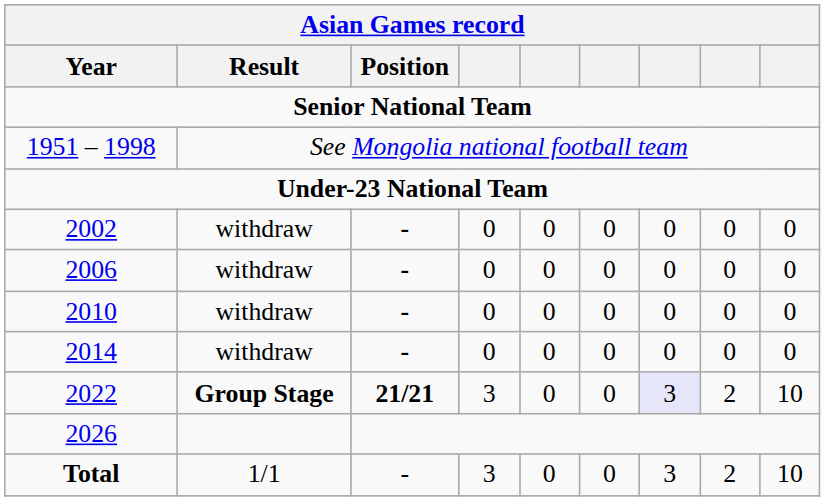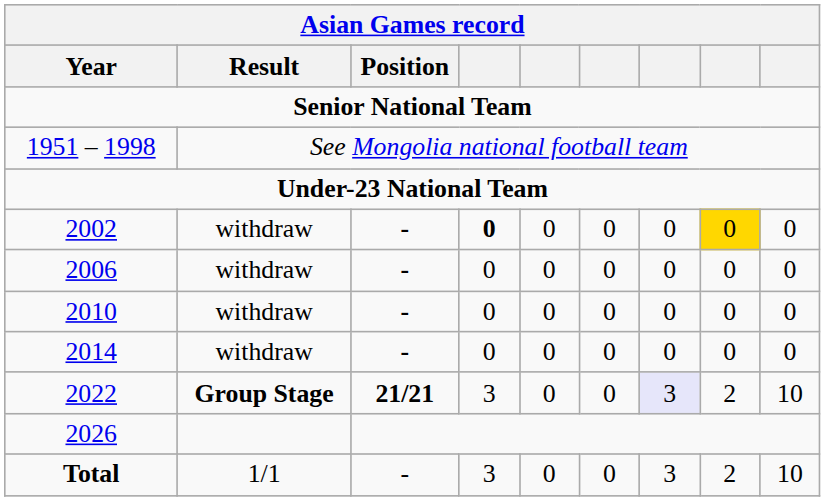(489, 229) normal -> (489, 229) bold
(730, 229) no background -> (730, 229) gold background
